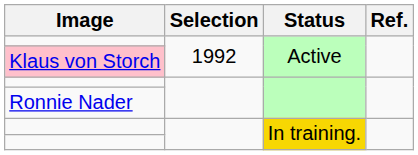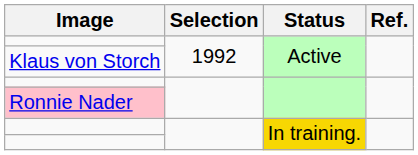(85, 61) pink background -> (85, 61) no background
(71, 102) no background -> (71, 102) pink background
